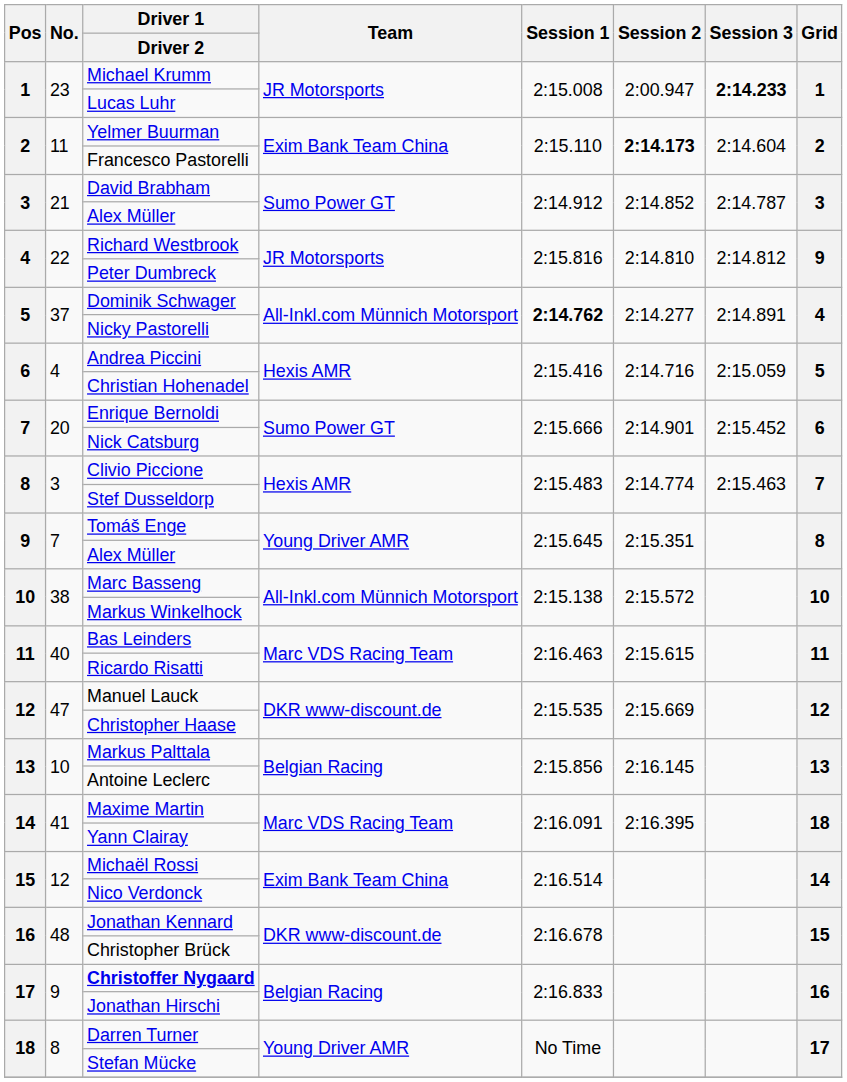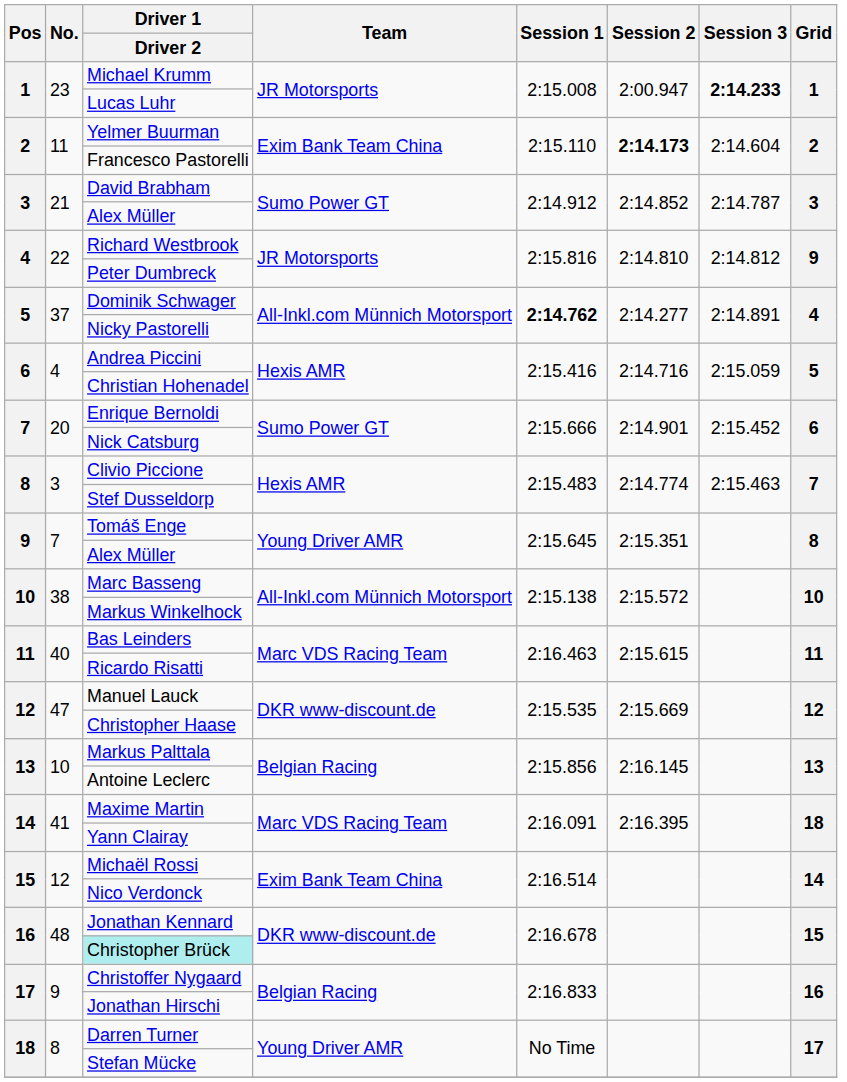(158, 950) no background -> (158, 950) paleturquoise background
(171, 978) bold -> (164, 978) normal
